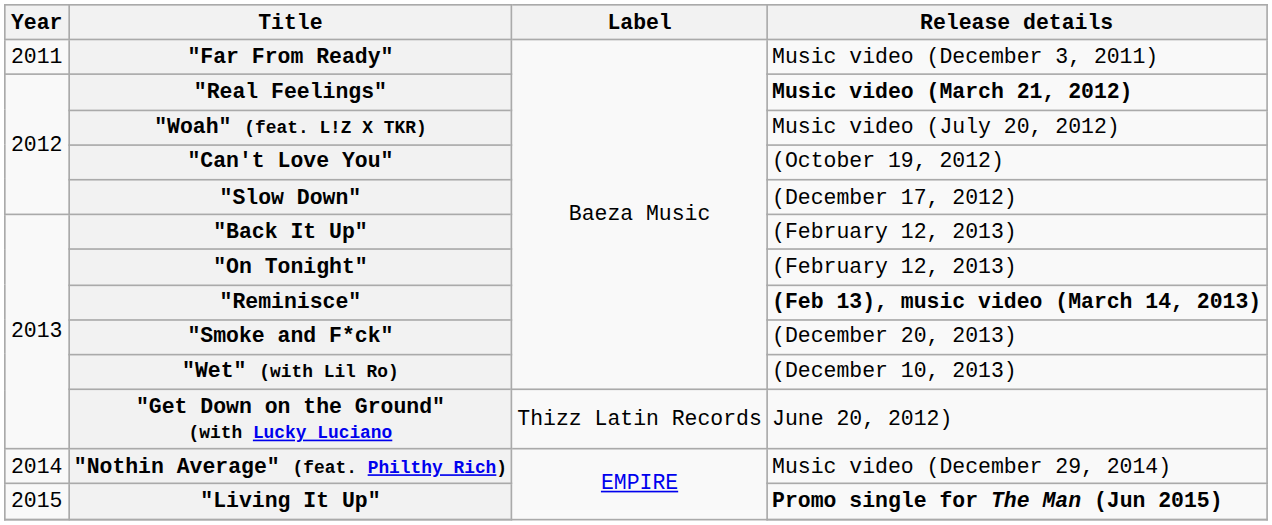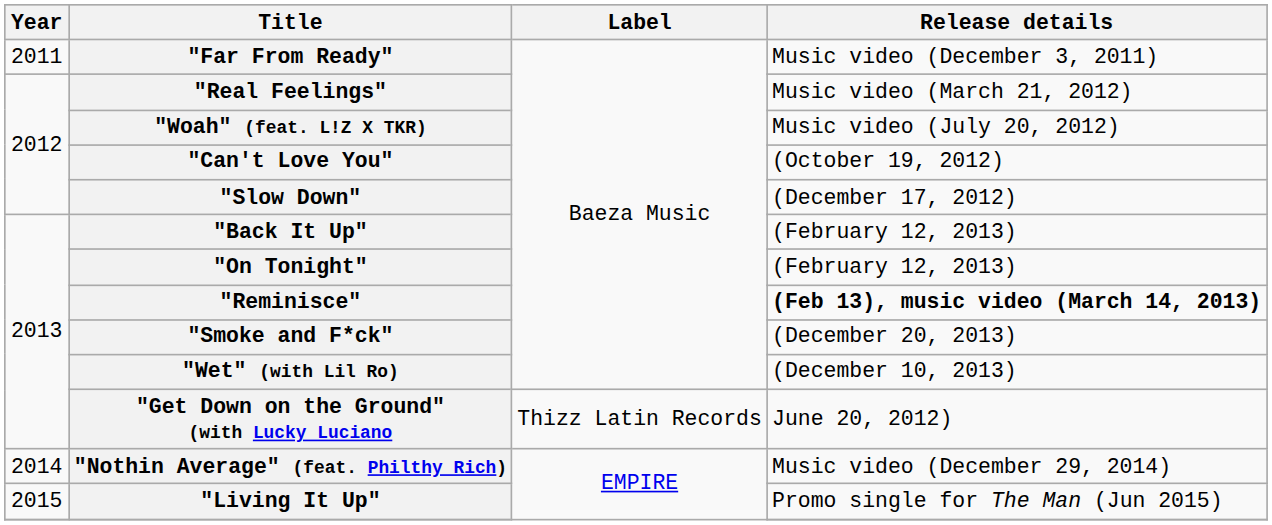(952, 92) bold -> (952, 92) normal
(997, 502) bold -> (997, 502) normal
